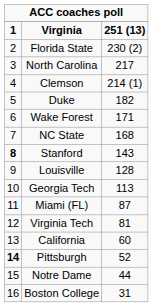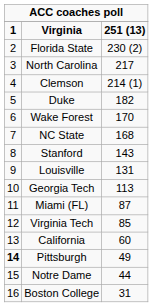(125, 118) 171 -> (125, 118) 170
(13, 153) bold -> (13, 153) normal
(125, 170) 128 -> (125, 170) 131
(125, 223) 81 -> (125, 223) 85
(125, 258) 52 -> (125, 258) 49
